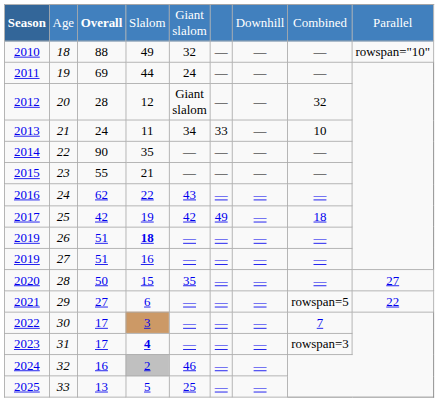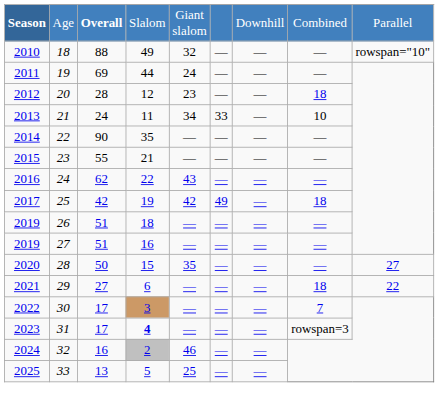(190, 102) Giant slalom -> (190, 94) 23
(320, 102) 32 -> (320, 94) 18
(147, 237) bold -> (147, 222) normal
(320, 301) rowspan=5 -> (320, 286) 18
